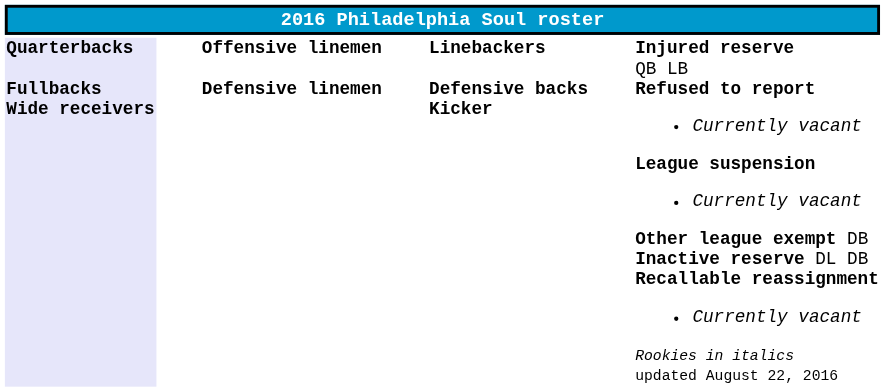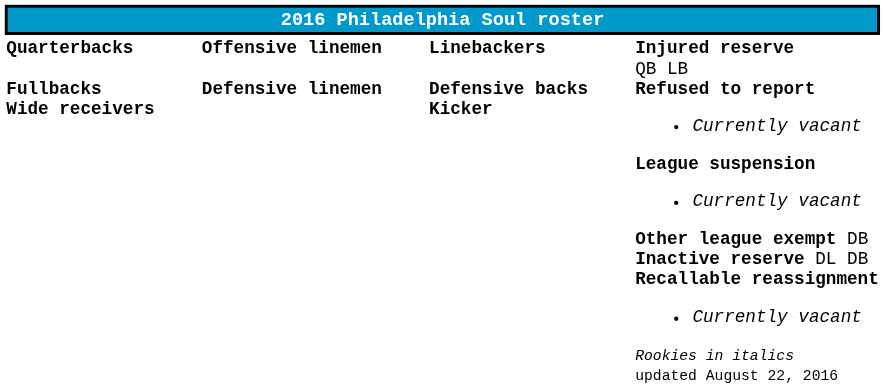(80, 79) lavender background -> (80, 79) no background
